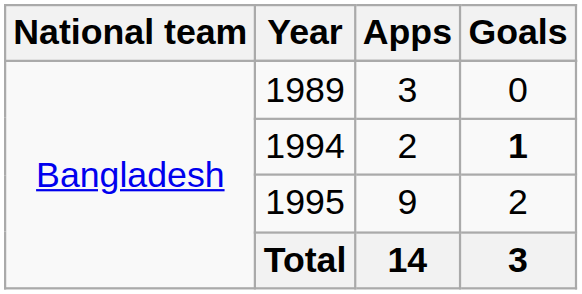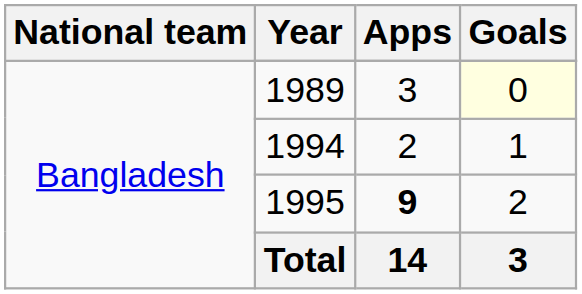(518, 89) no background -> (518, 89) lightyellow background
(518, 145) bold -> (518, 145) normal
(407, 202) normal -> (407, 202) bold
